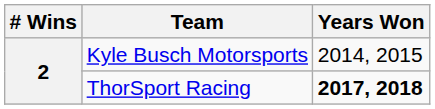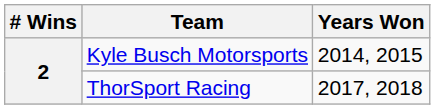(370, 88) bold -> (370, 88) normal
